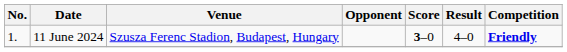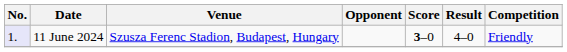(12, 36) no background -> (12, 36) lavender background
(512, 36) bold -> (510, 36) normal
